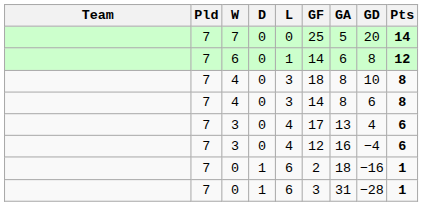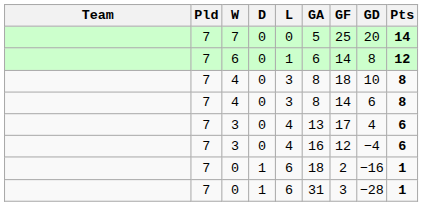columns swapped: (316, 15) <-> (343, 15)
